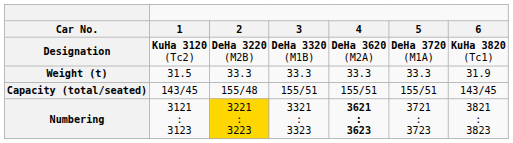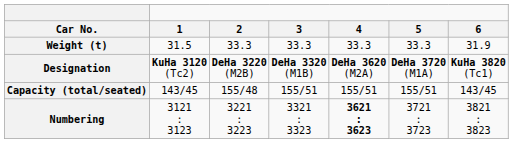rows swapped: (77, 52) <-> (77, 74)
(239, 119) gold background -> (239, 119) no background
